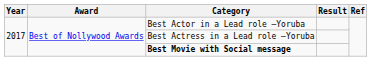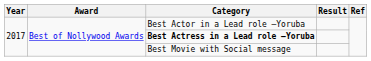(231, 37) normal -> (231, 37) bold
(219, 50) bold -> (219, 50) normal
